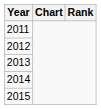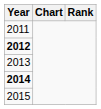(19, 46) normal -> (19, 46) bold
(19, 79) normal -> (19, 79) bold
